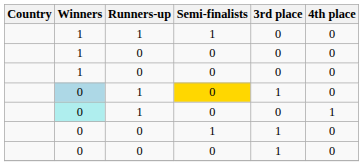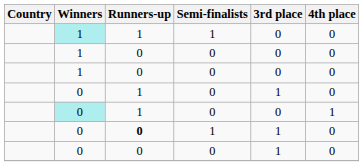(80, 33) no background -> (80, 33) paleturquoise background
(80, 92) lightblue background -> (80, 92) no background
(212, 92) gold background -> (212, 92) no background
(140, 131) normal -> (140, 131) bold
